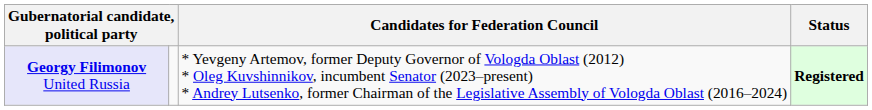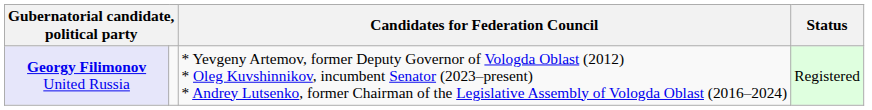(829, 75) bold -> (827, 75) normal
